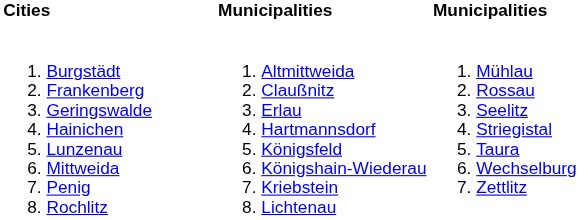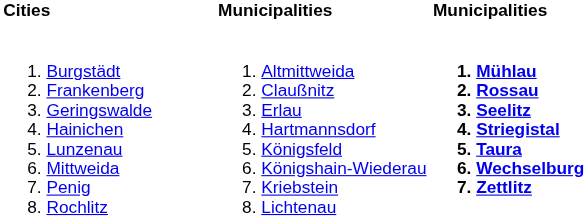(538, 130) normal -> (538, 130) bold
